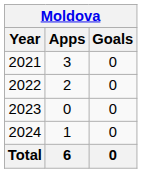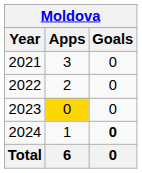(67, 109) no background -> (67, 109) gold background
(113, 132) normal -> (113, 132) bold
